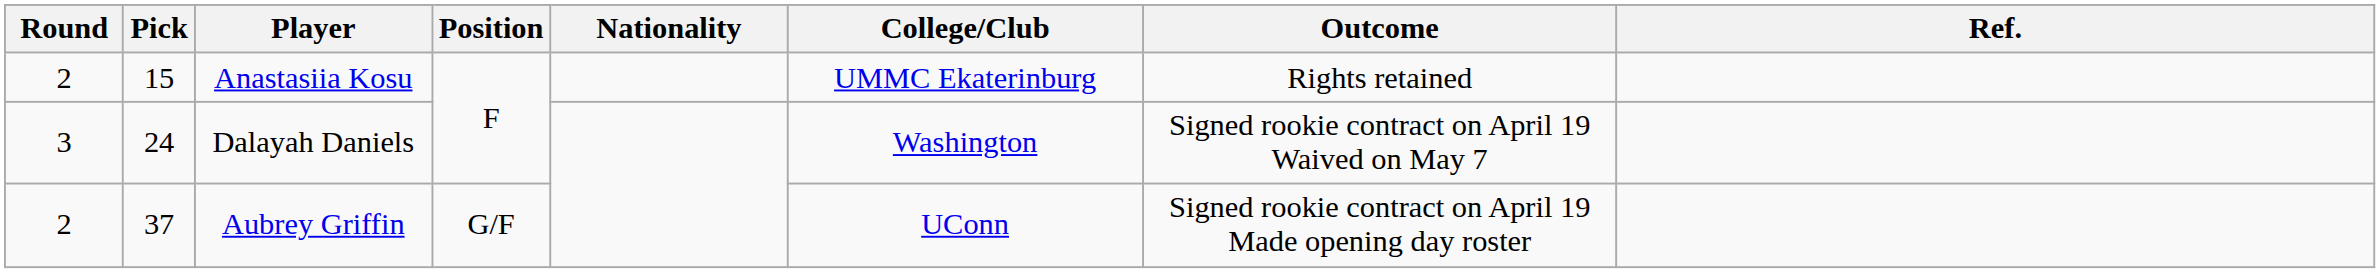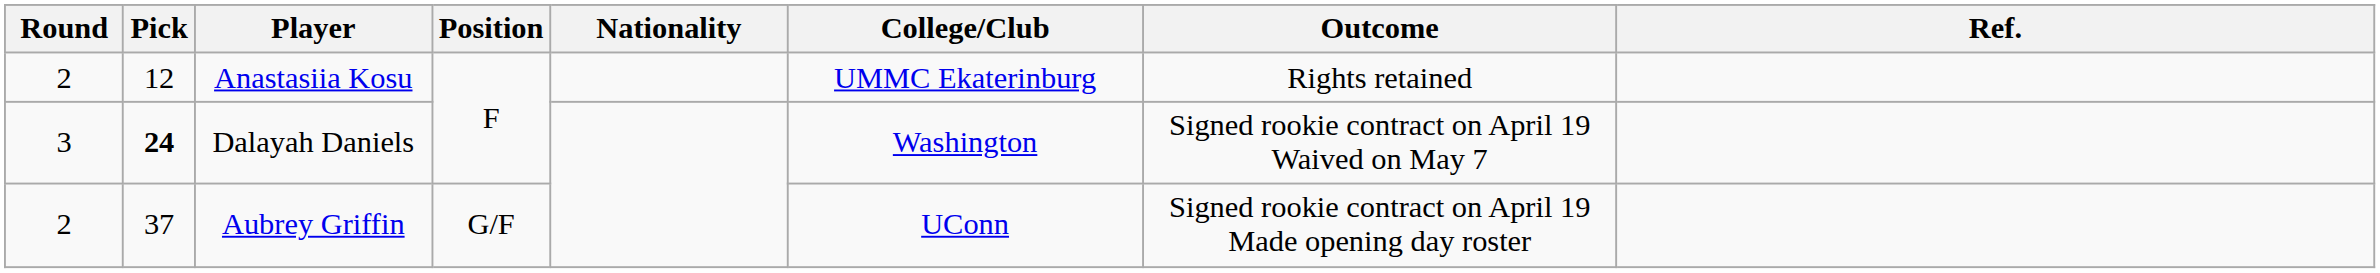(159, 76) 15 -> (159, 76) 12
(159, 142) normal -> (159, 142) bold
